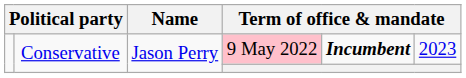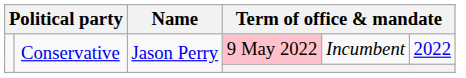(368, 49) bold -> (365, 49) normal
(438, 49) 2023 -> (432, 49) 2022
